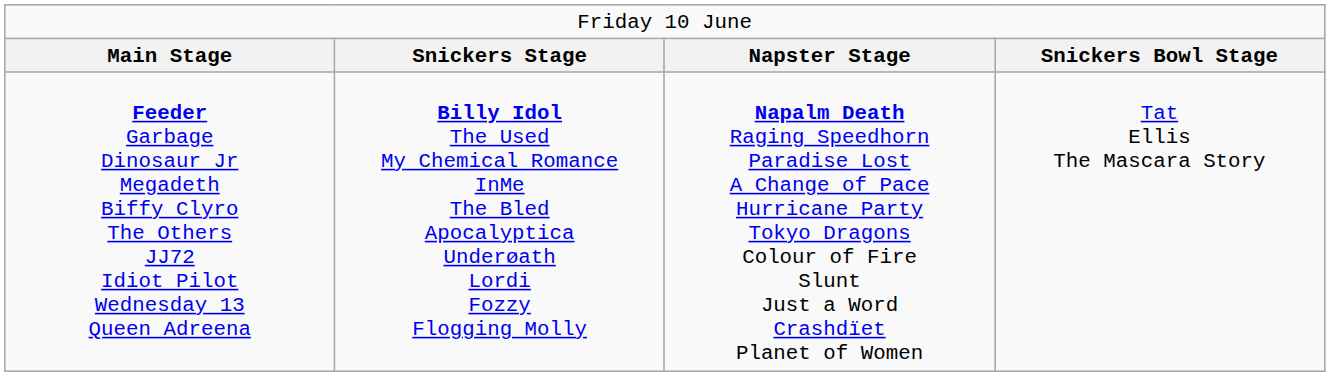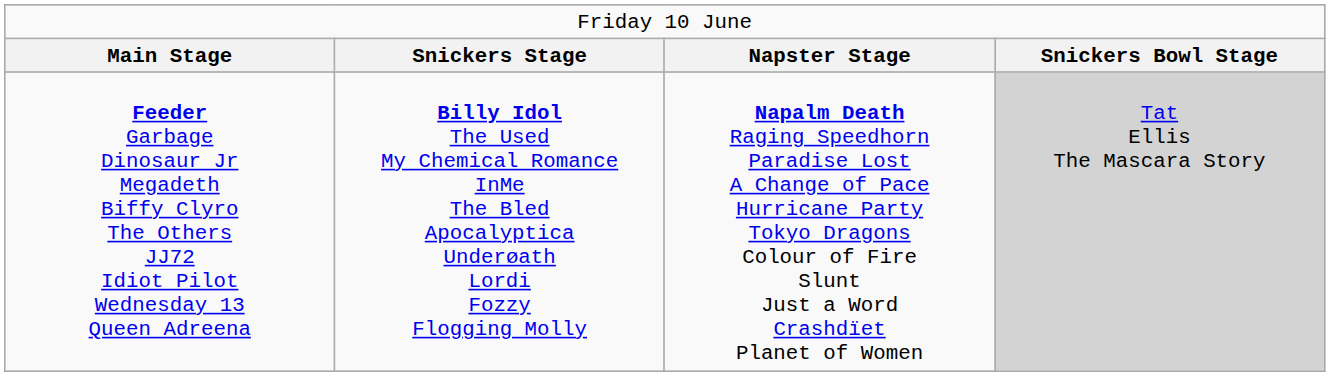(1159, 138) no background -> (1159, 138) lightgrey background
